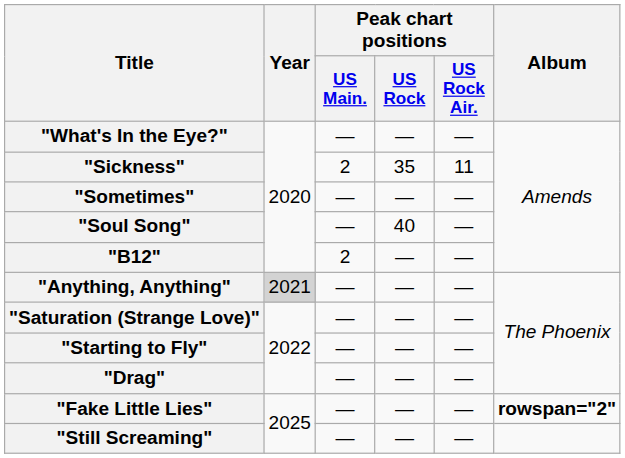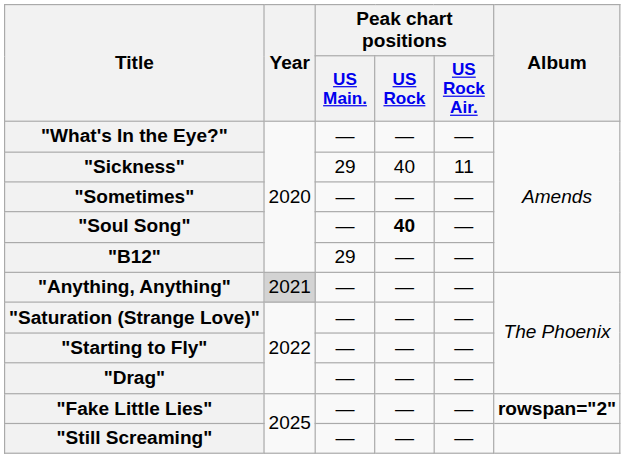(345, 166) 2 -> (345, 166) 29
(404, 166) 35 -> (404, 166) 40
(404, 226) normal -> (404, 226) bold
(345, 257) 2 -> (345, 257) 29
